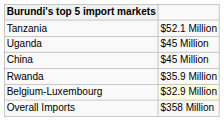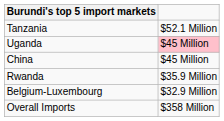(185, 44) no background -> (185, 44) pink background
(189, 92) lightyellow background -> (189, 92) no background
